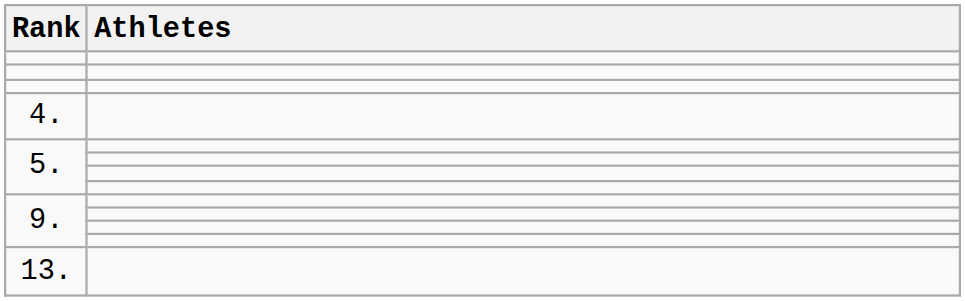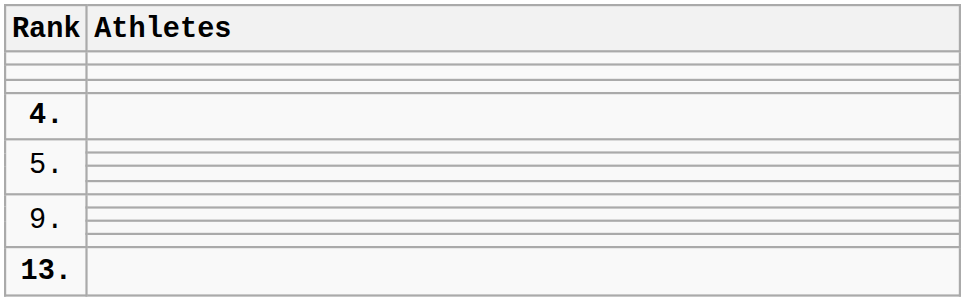(46, 116) normal -> (46, 116) bold
(46, 271) normal -> (46, 271) bold
